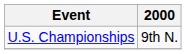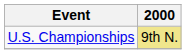(160, 37) no background -> (160, 37) khaki background
